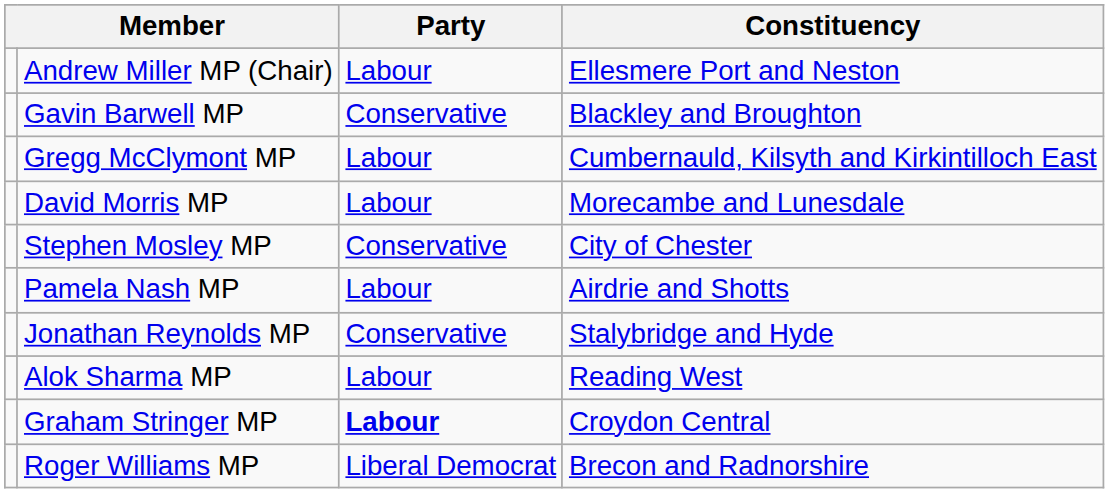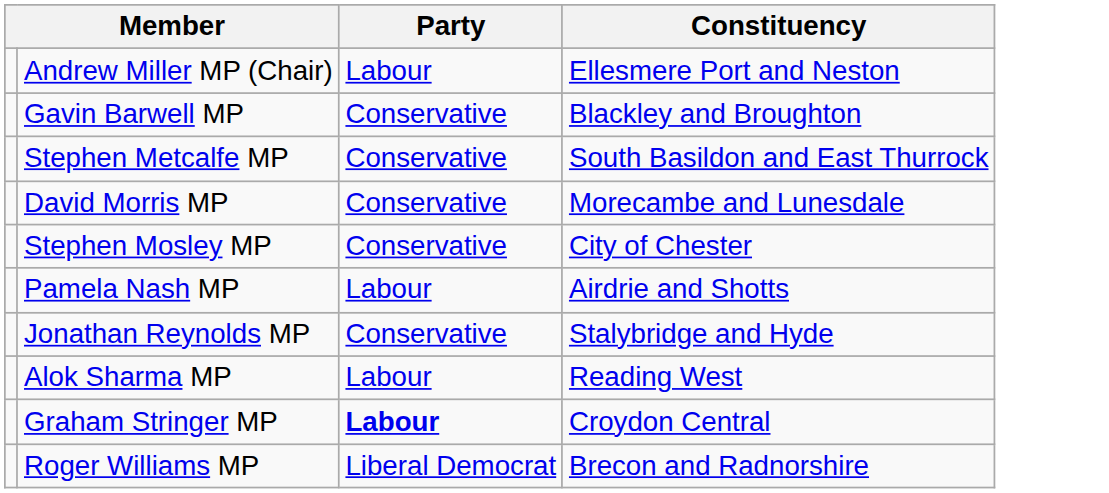- row: (160, 158)
+ row: (156, 158)
(389, 202) Labour -> (426, 202) Conservative
